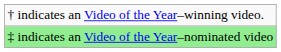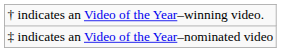(140, 36) lightgreen background -> (140, 36) no background
